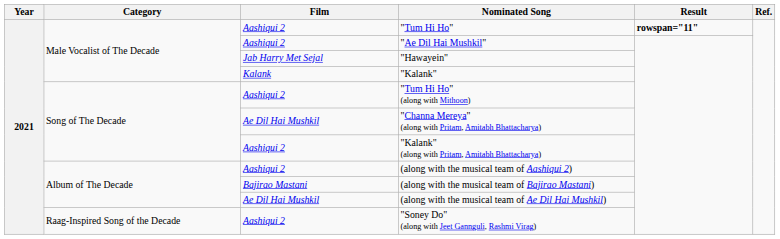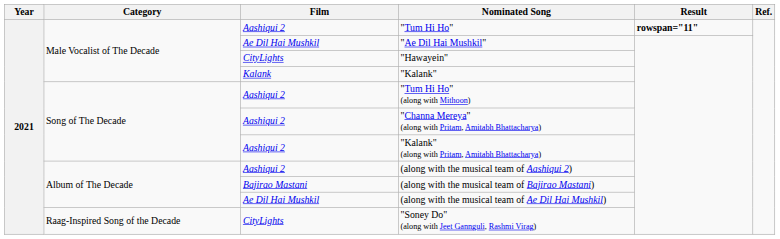(264, 43) Aashiqui 2 -> (281, 43) Ae Dil Hai Mushkil
(283, 58) Jab Harry Met Sejal -> (263, 58) CityLights
(281, 121) Ae Dil Hai Mushkil -> (264, 121) Aashiqui 2
(264, 220) Aashiqui 2 -> (263, 220) CityLights
